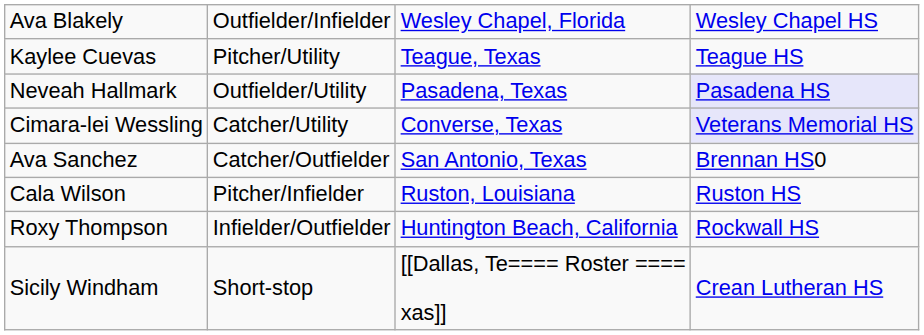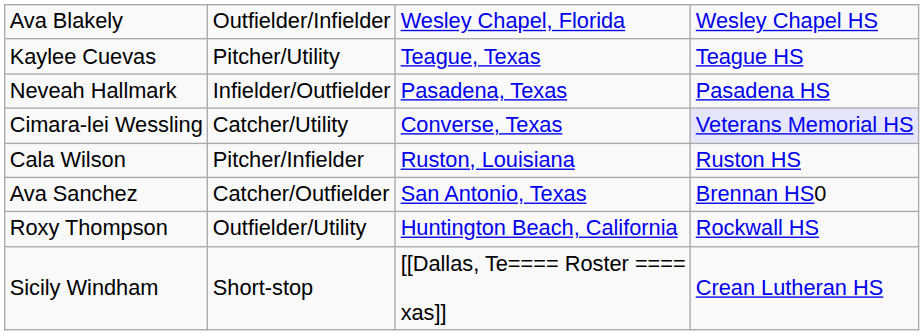(290, 90) Outfielder/Utility -> (302, 90) Infielder/Outfielder
(763, 90) lavender background -> (763, 90) no background
rows swapped: (74, 159) <-> (68, 194)
(302, 228) Infielder/Outfielder -> (290, 228) Outfielder/Utility
